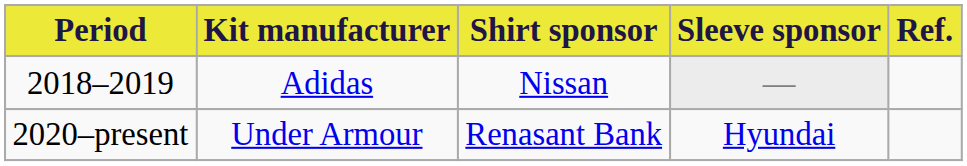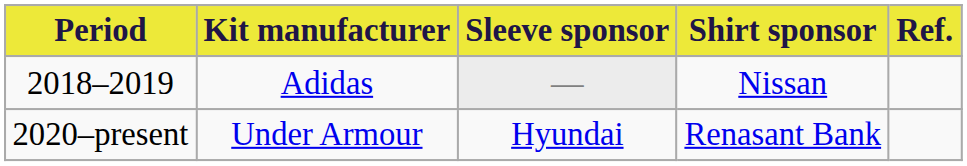columns swapped: (564, 30) <-> (779, 30)
